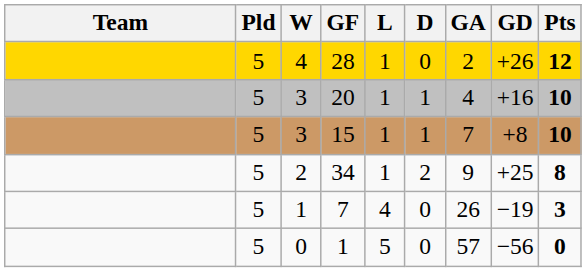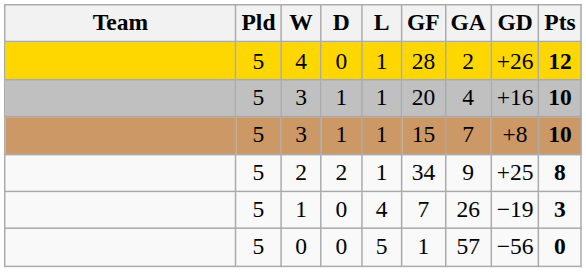columns swapped: (425, 23) <-> (343, 23)
